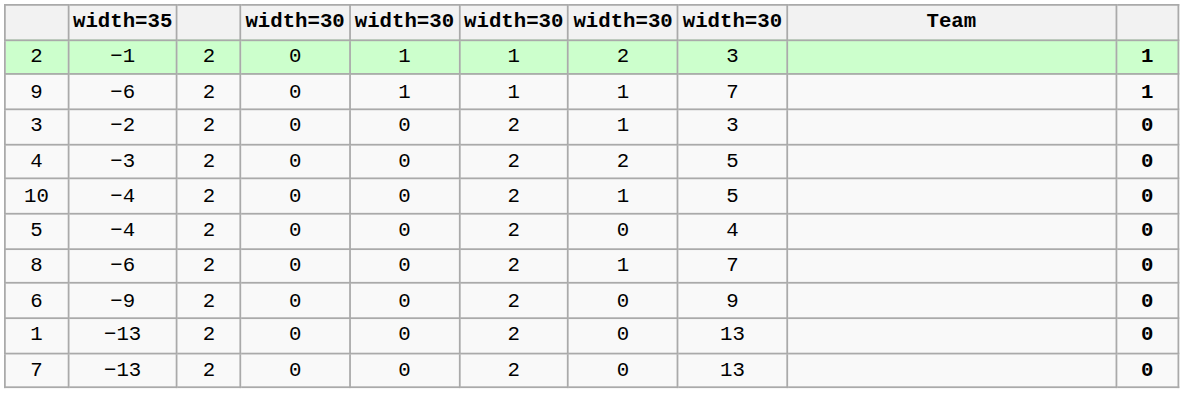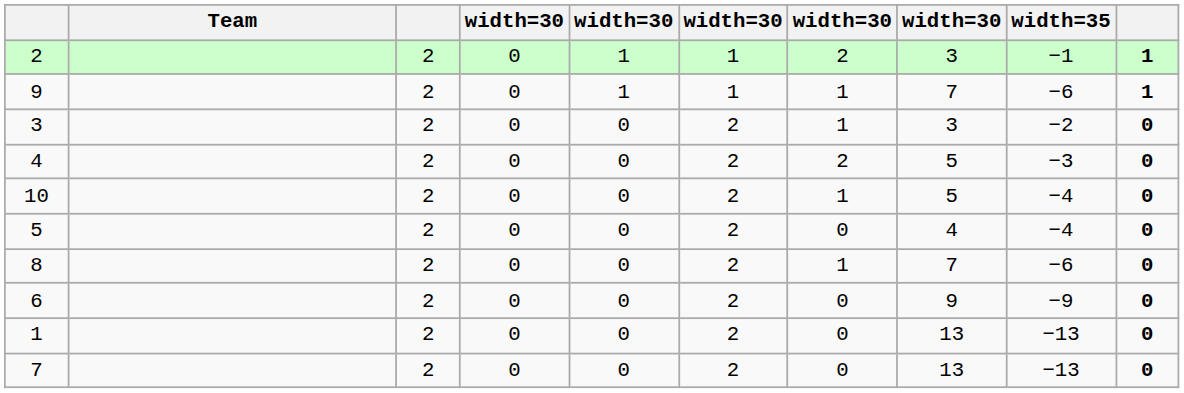columns swapped: (951, 22) <-> (123, 22)
